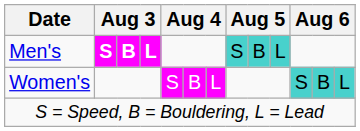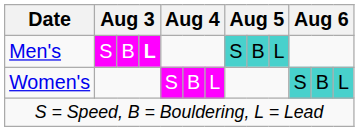(106, 51) bold -> (106, 51) normal
(129, 51) bold -> (128, 51) normal
